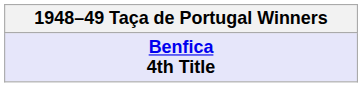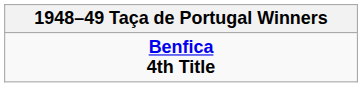(181, 57) lavender background -> (181, 57) no background
